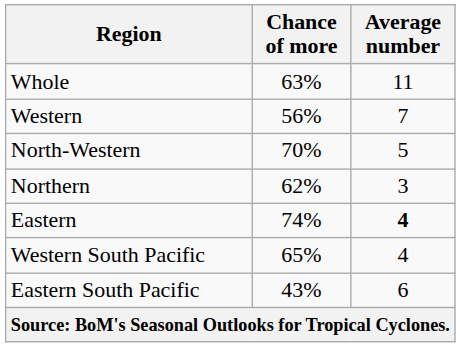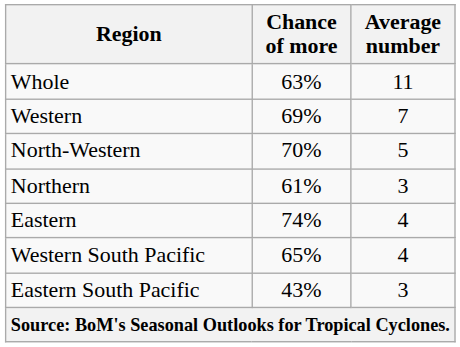(301, 116) 56% -> (301, 116) 69%
(301, 185) 62% -> (301, 185) 61%
(403, 220) bold -> (403, 220) normal
(403, 289) 6 -> (403, 289) 3
